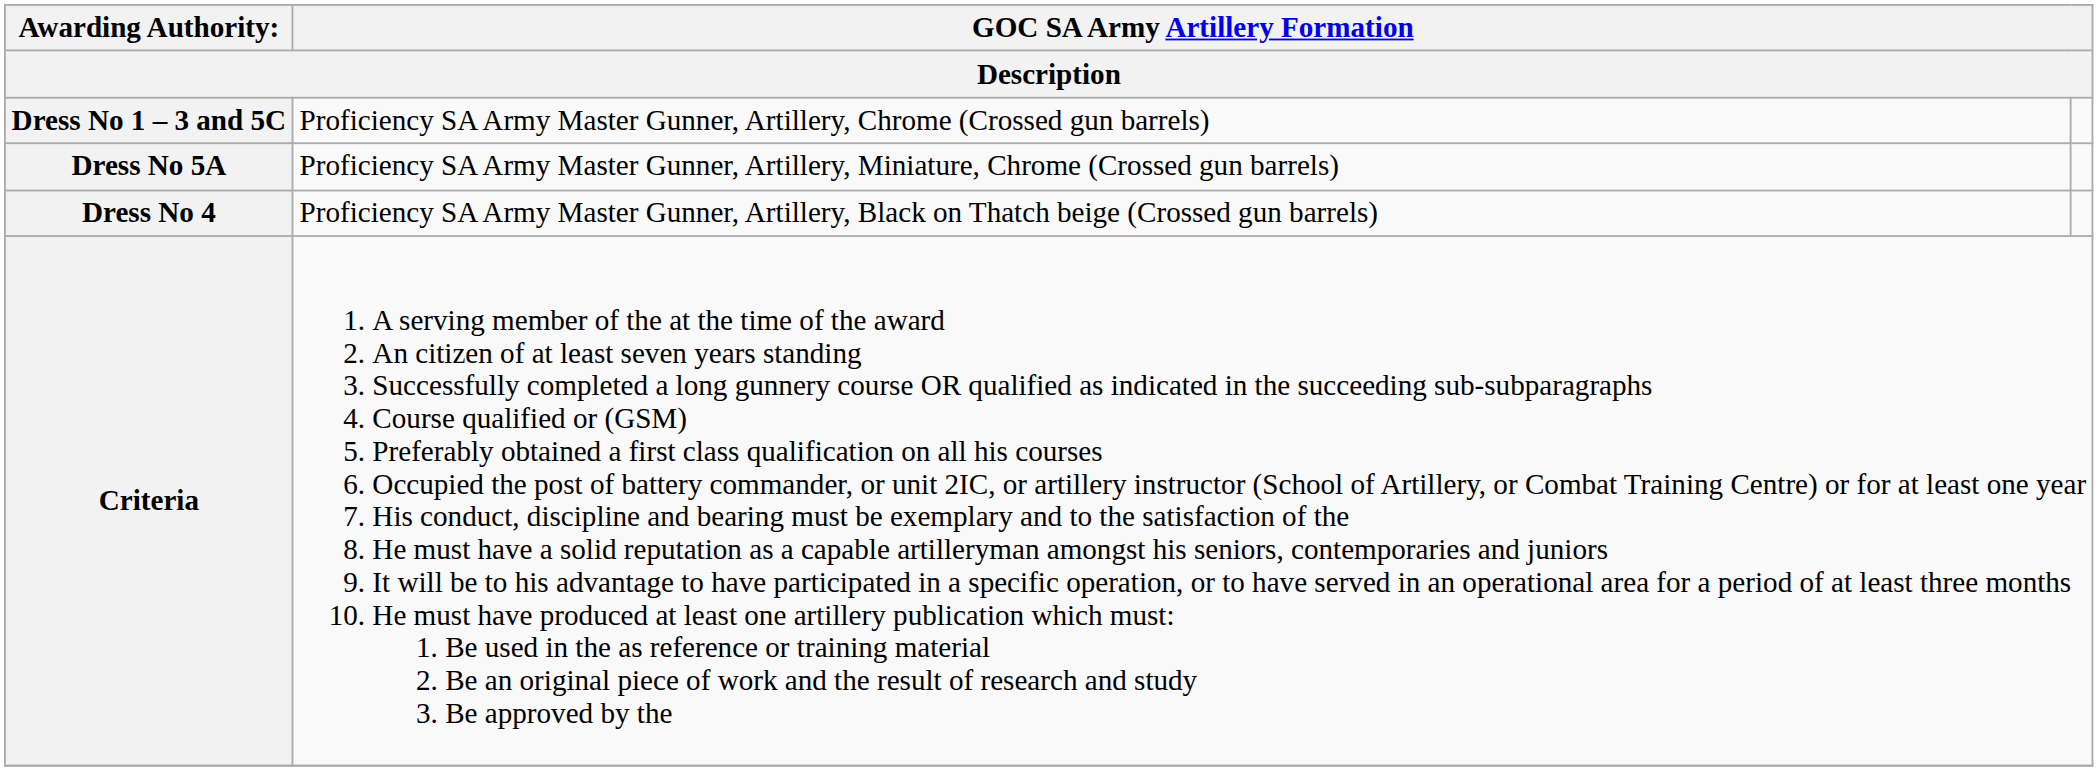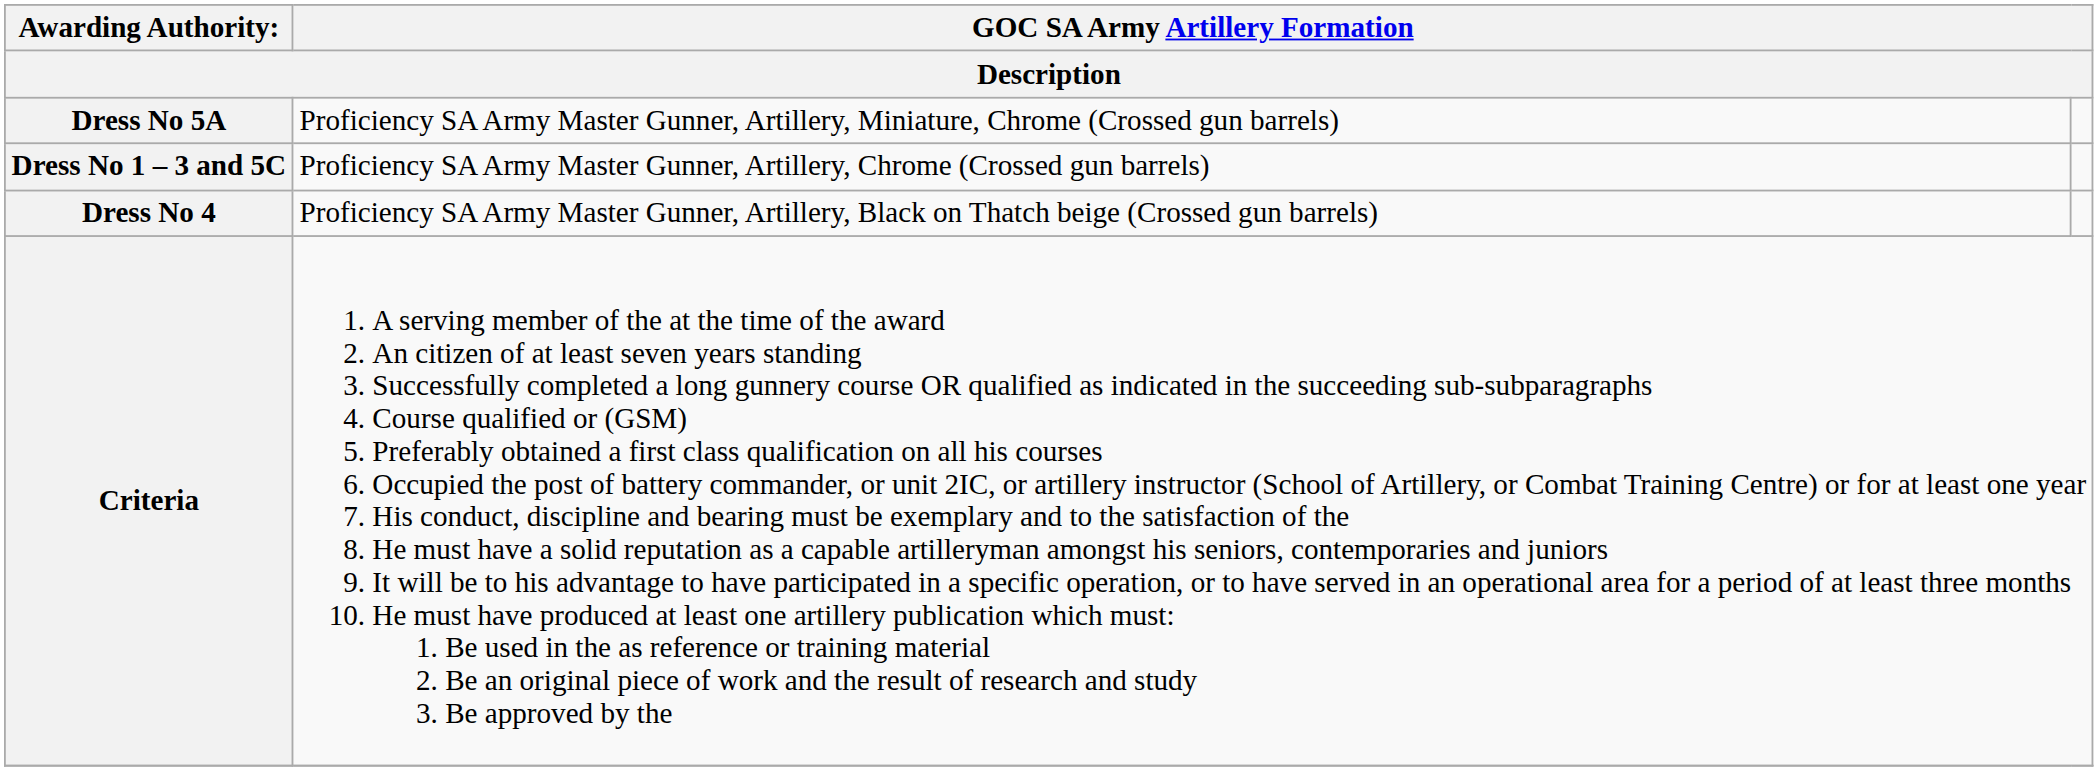rows swapped: (149, 119) <-> (149, 166)
